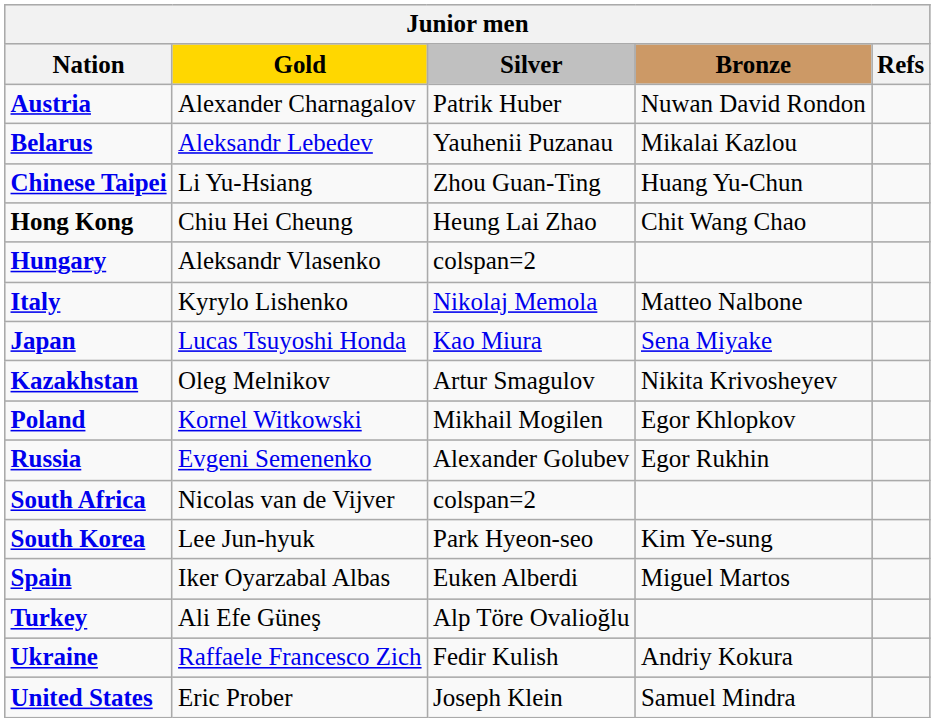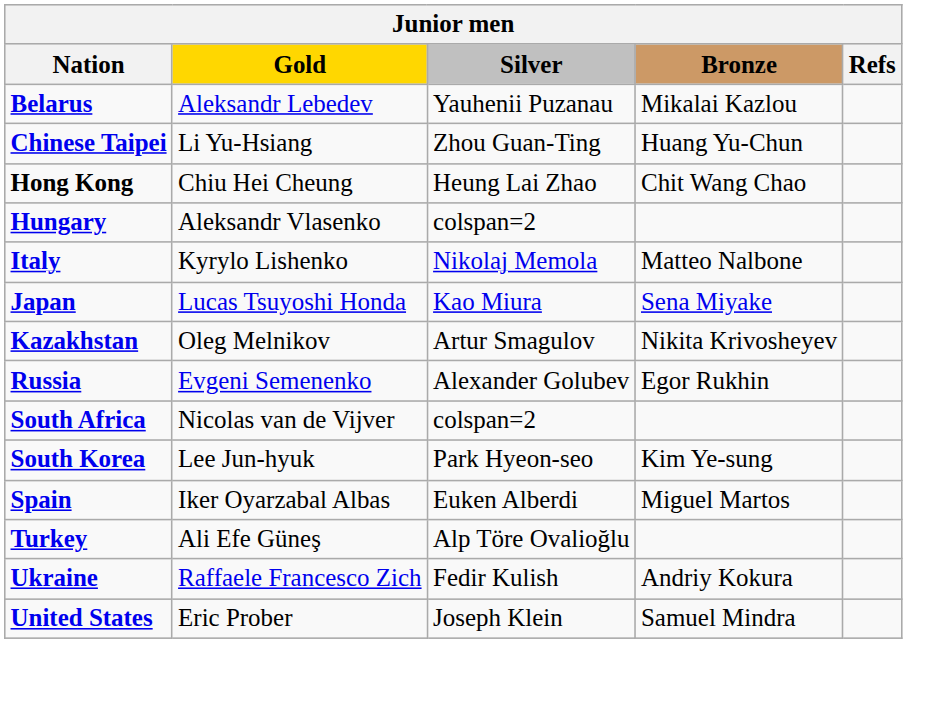- row: (51, 103)
- row: (48, 420)
